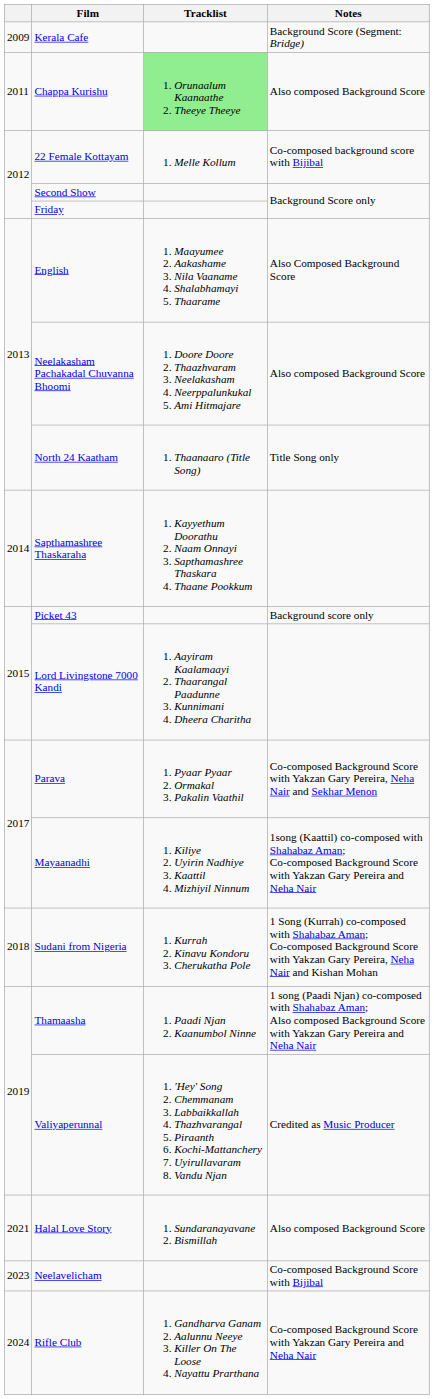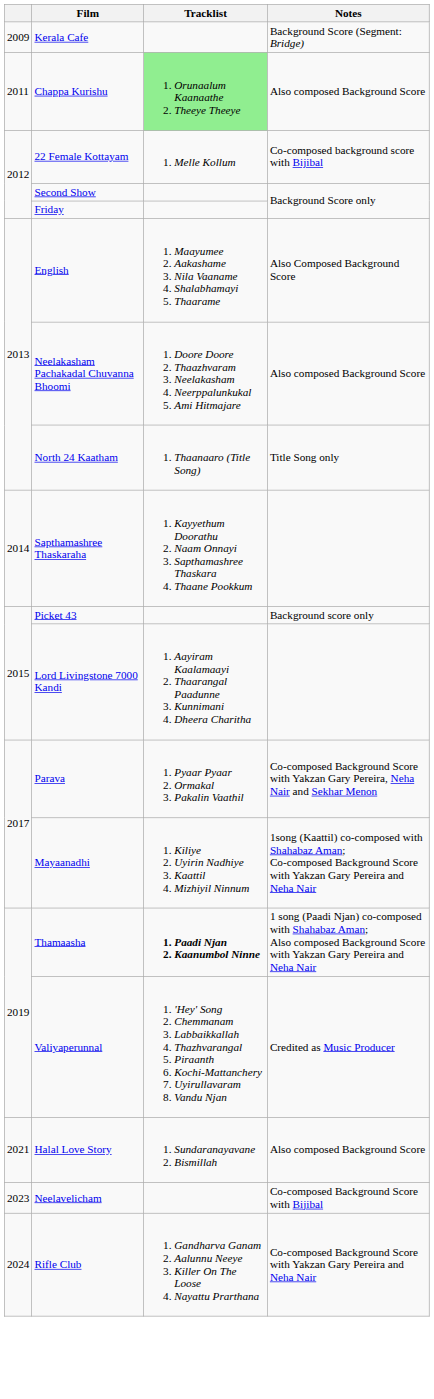- row: (81, 947)
(205, 1027) normal -> (206, 949) bold
